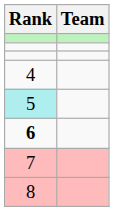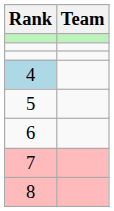(31, 74) no background -> (31, 74) lightblue background
(31, 103) paleturquoise background -> (31, 103) no background
(31, 133) bold -> (31, 133) normal
